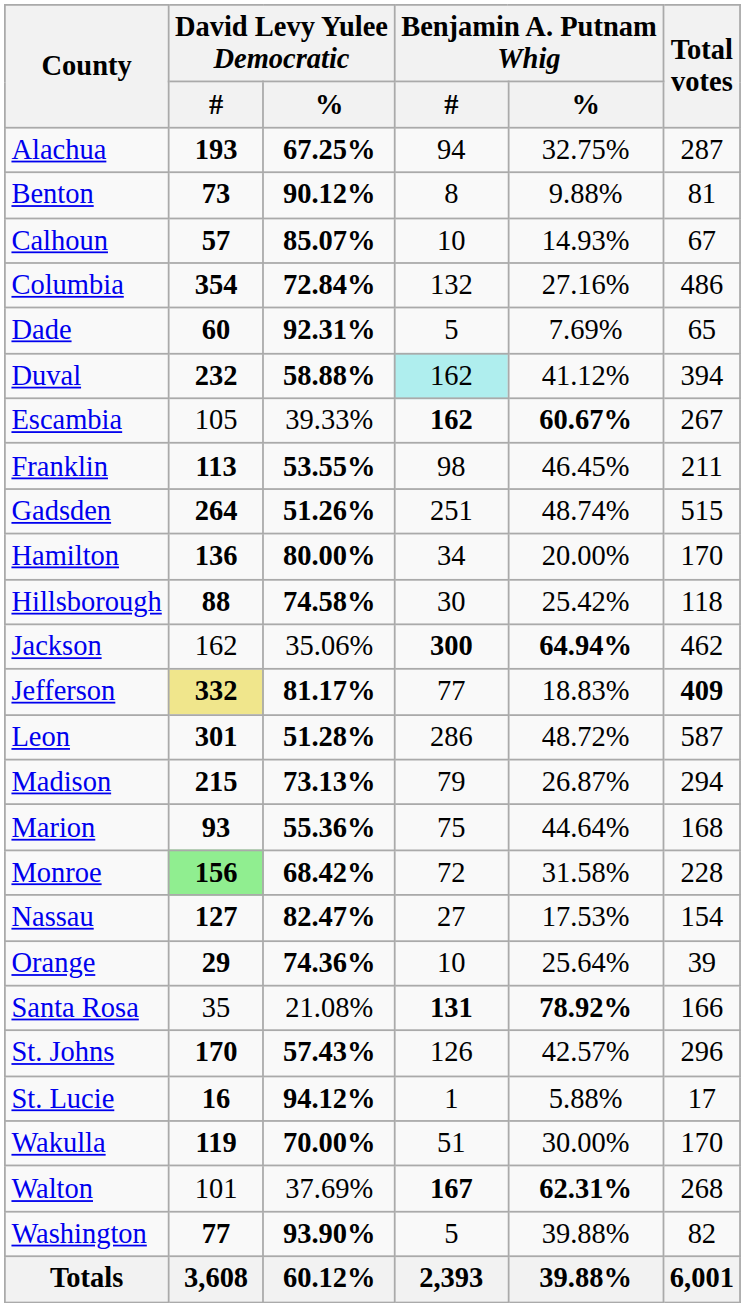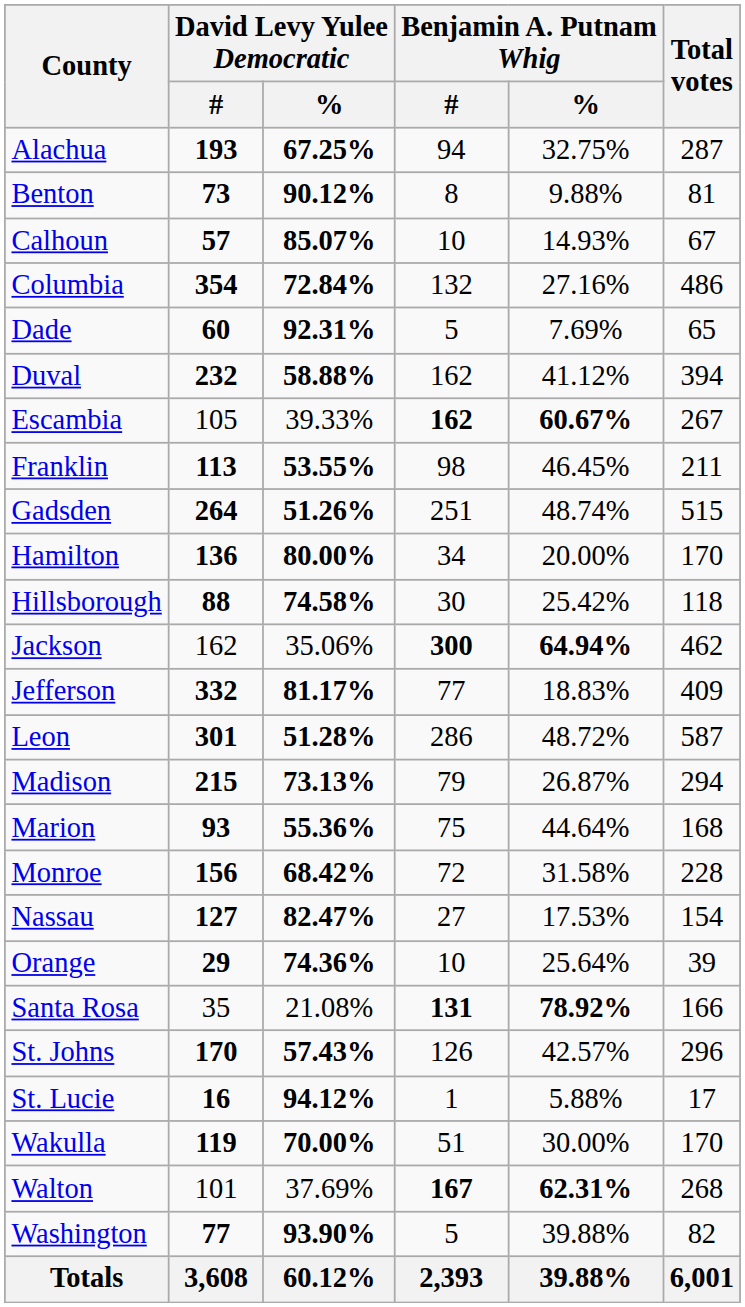(451, 375) paleturquoise background -> (451, 375) no background
(216, 691) khaki background -> (216, 691) no background
(702, 691) bold -> (702, 691) normal
(216, 872) lightgreen background -> (216, 872) no background
